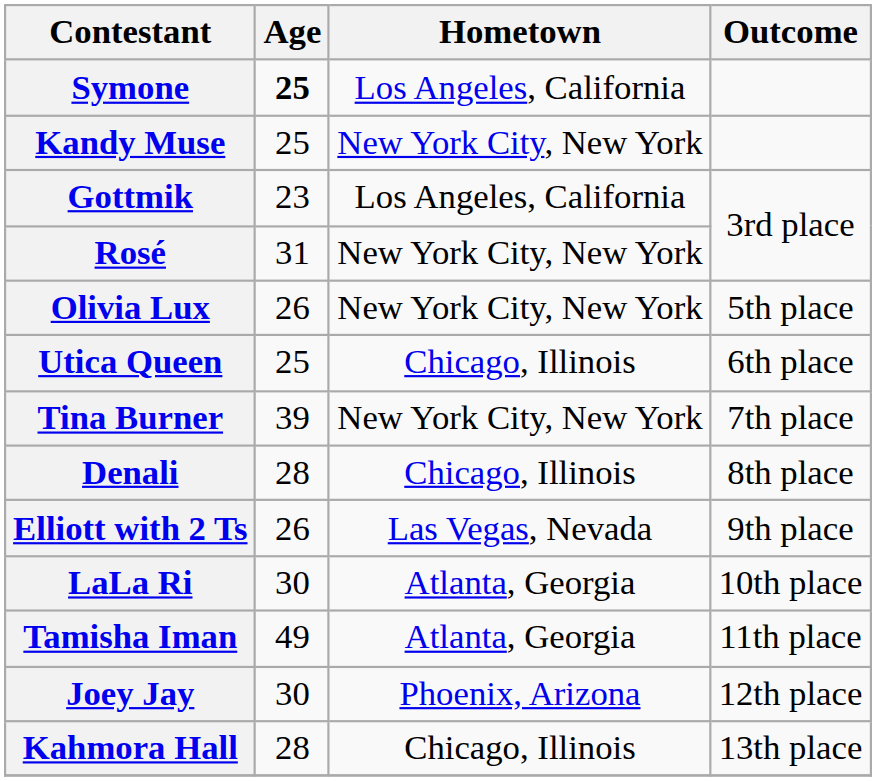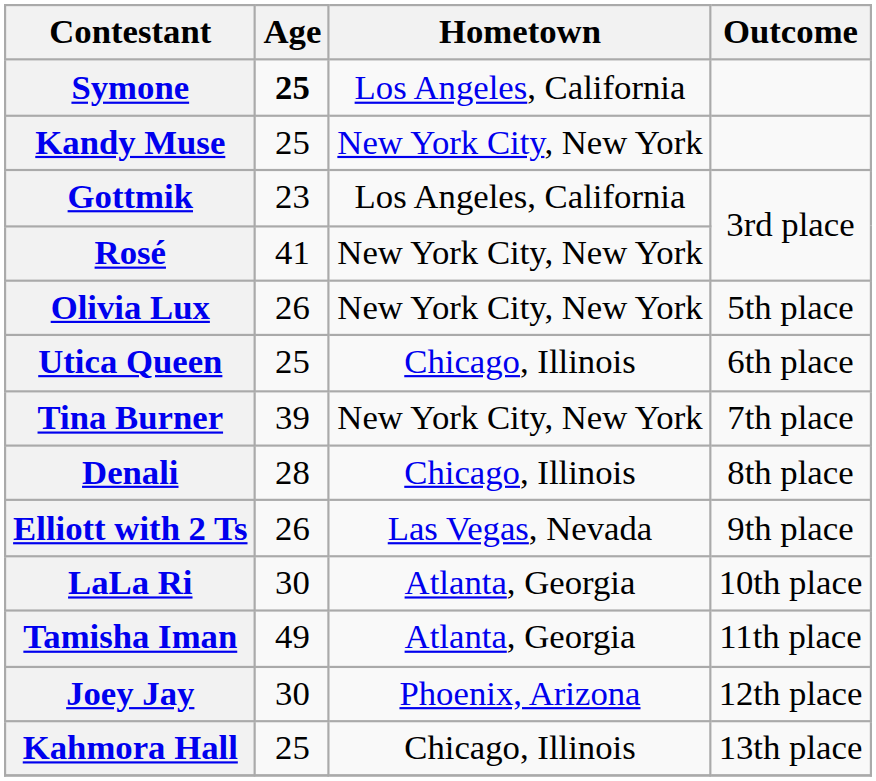(292, 252) 31 -> (292, 252) 41
(292, 747) 28 -> (292, 747) 25
